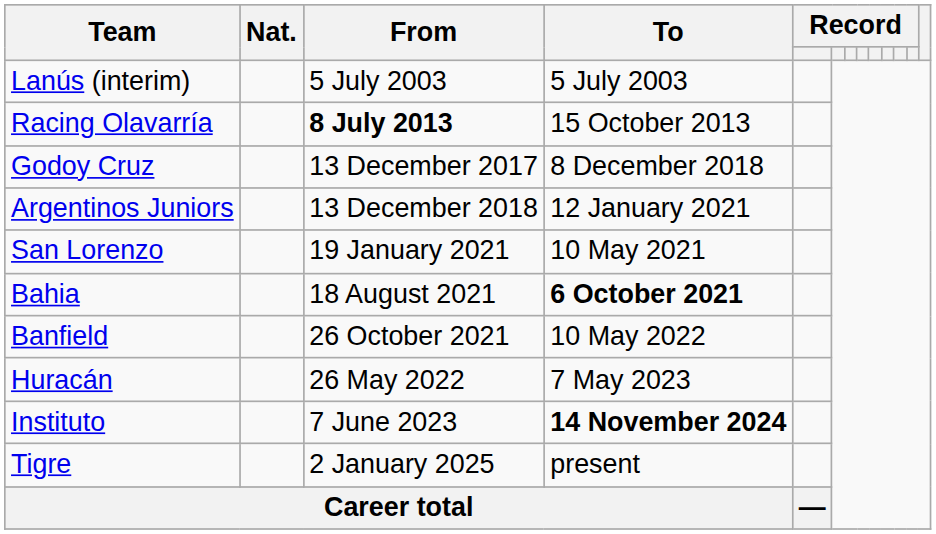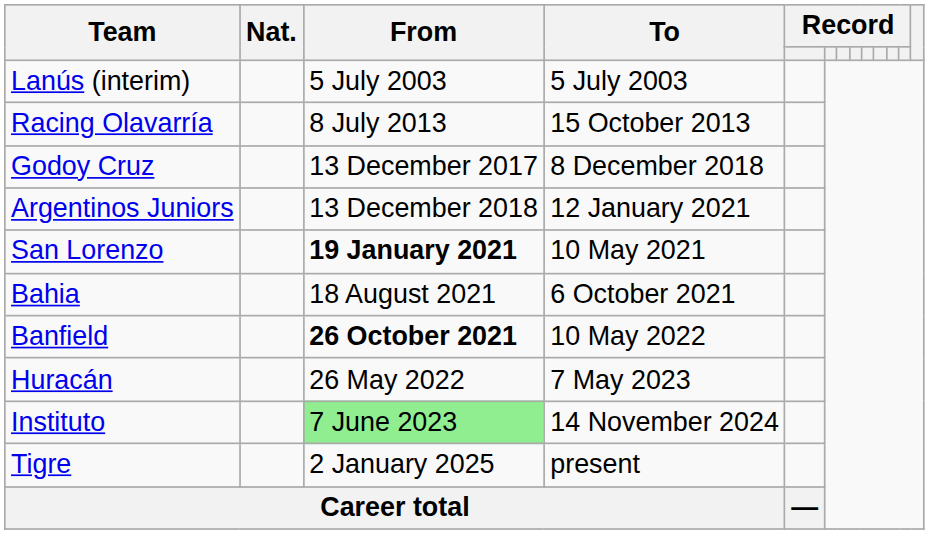(381, 123) bold -> (378, 123) normal
(409, 251) normal -> (413, 251) bold
(647, 293) bold -> (643, 293) normal
(409, 336) normal -> (413, 336) bold
(383, 421) no background -> (383, 421) lightgreen background
(668, 421) bold -> (665, 421) normal
